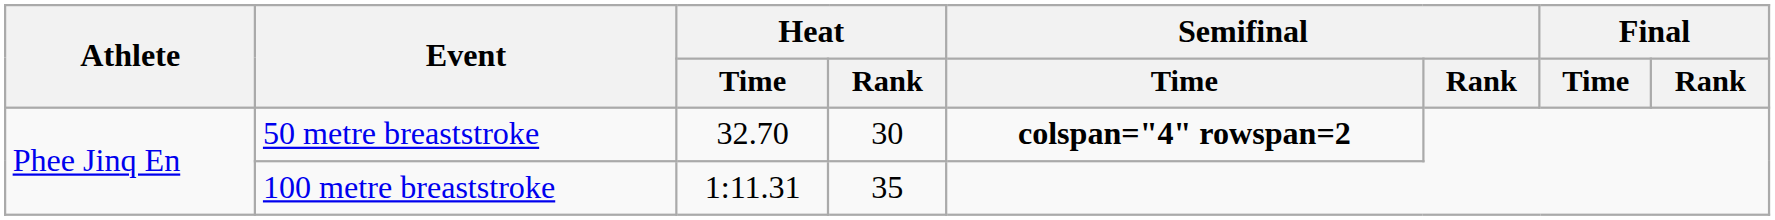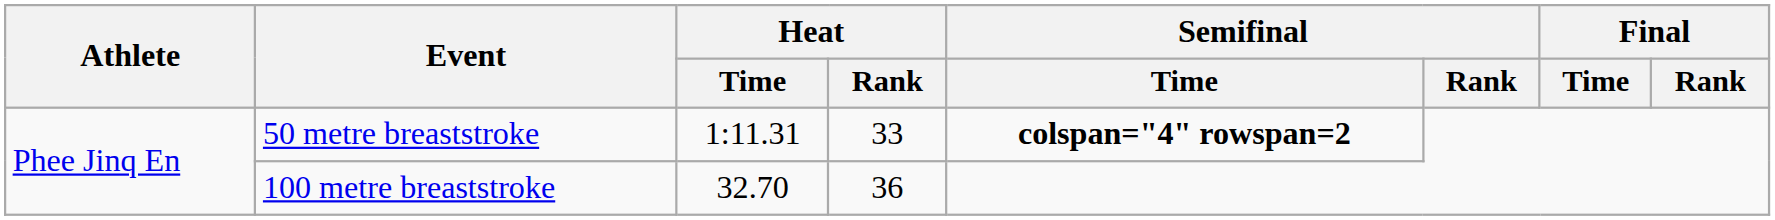(753, 134) 32.70 -> (753, 134) 1:11.31
(887, 134) 30 -> (887, 134) 33
(753, 187) 1:11.31 -> (753, 187) 32.70
(887, 187) 35 -> (887, 187) 36
